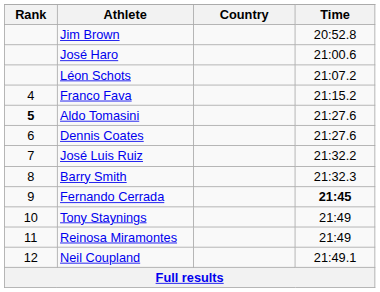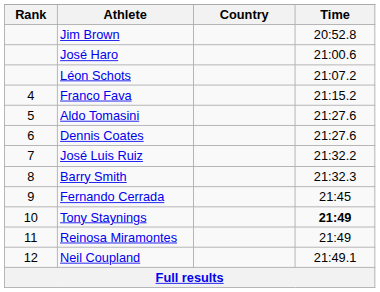(31, 116) bold -> (31, 116) normal
(335, 197) bold -> (335, 197) normal
(335, 217) normal -> (335, 217) bold
